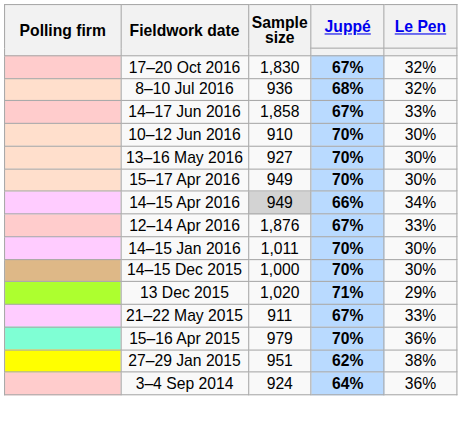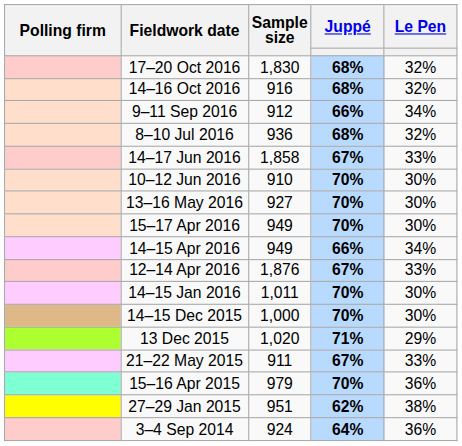(348, 67) 67% -> (348, 67) 68%
+ row: (185, 90)
+ row: (185, 112)
(280, 203) lightgrey background -> (280, 248) no background
